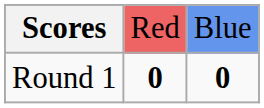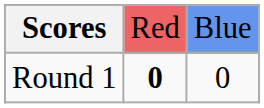(223, 77) bold -> (223, 77) normal
